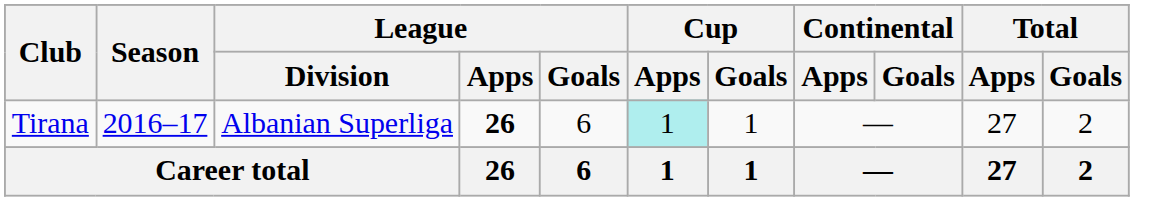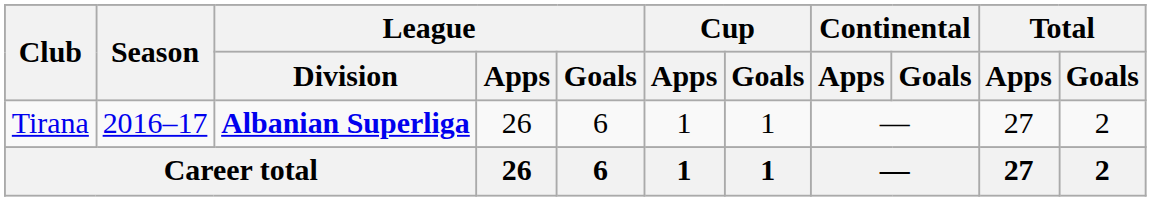(337, 123) normal -> (345, 123) bold
(500, 123) bold -> (517, 123) normal
(667, 123) paleturquoise background -> (684, 123) no background
